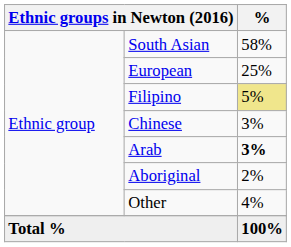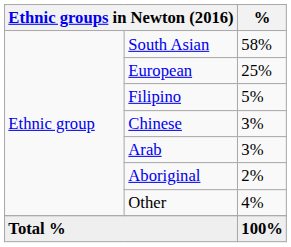(252, 96) khaki background -> (252, 96) no background
(254, 149) bold -> (252, 149) normal
